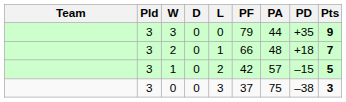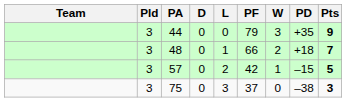columns swapped: (173, 13) <-> (275, 13)
